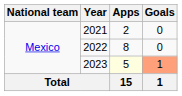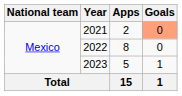(160, 30) no background -> (160, 30) lightsalmon background
(126, 64) lightyellow background -> (126, 64) no background
(160, 64) lightsalmon background -> (160, 64) no background
